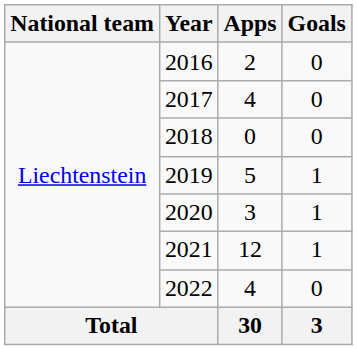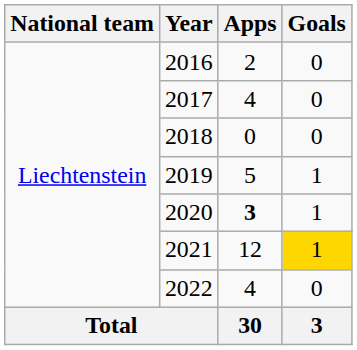(250, 212) normal -> (250, 212) bold
(317, 250) no background -> (317, 250) gold background
